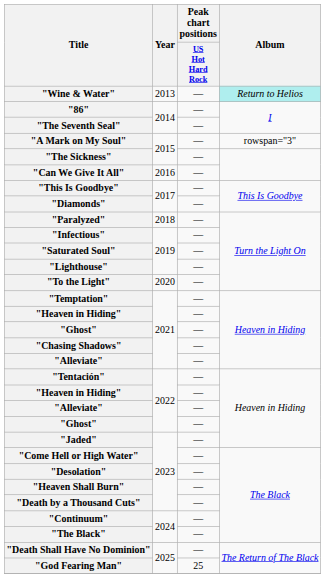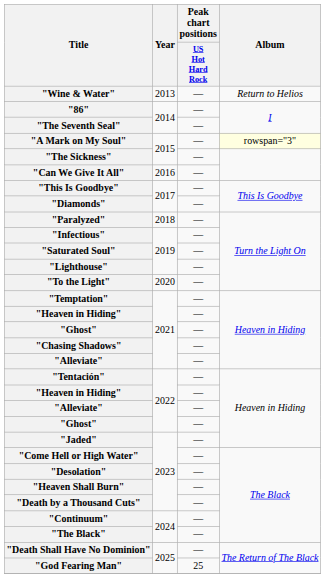(270, 94) paleturquoise background -> (270, 94) no background
(270, 141) no background -> (270, 141) lightyellow background
